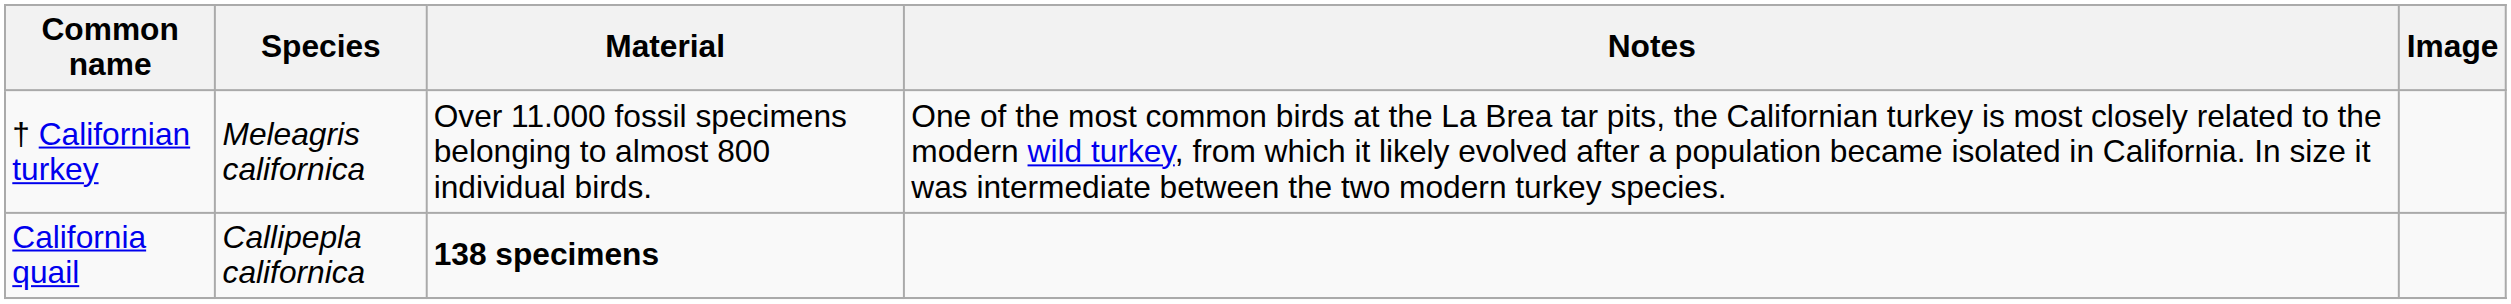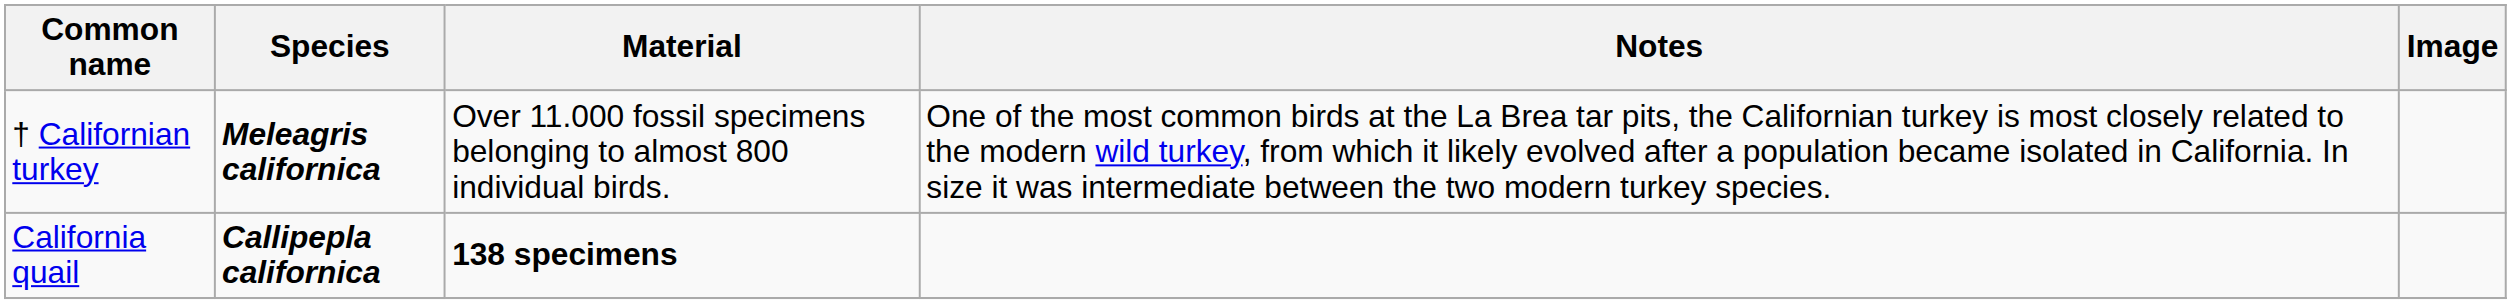(294, 151) normal -> (301, 151) bold
(294, 254) normal -> (301, 254) bold
